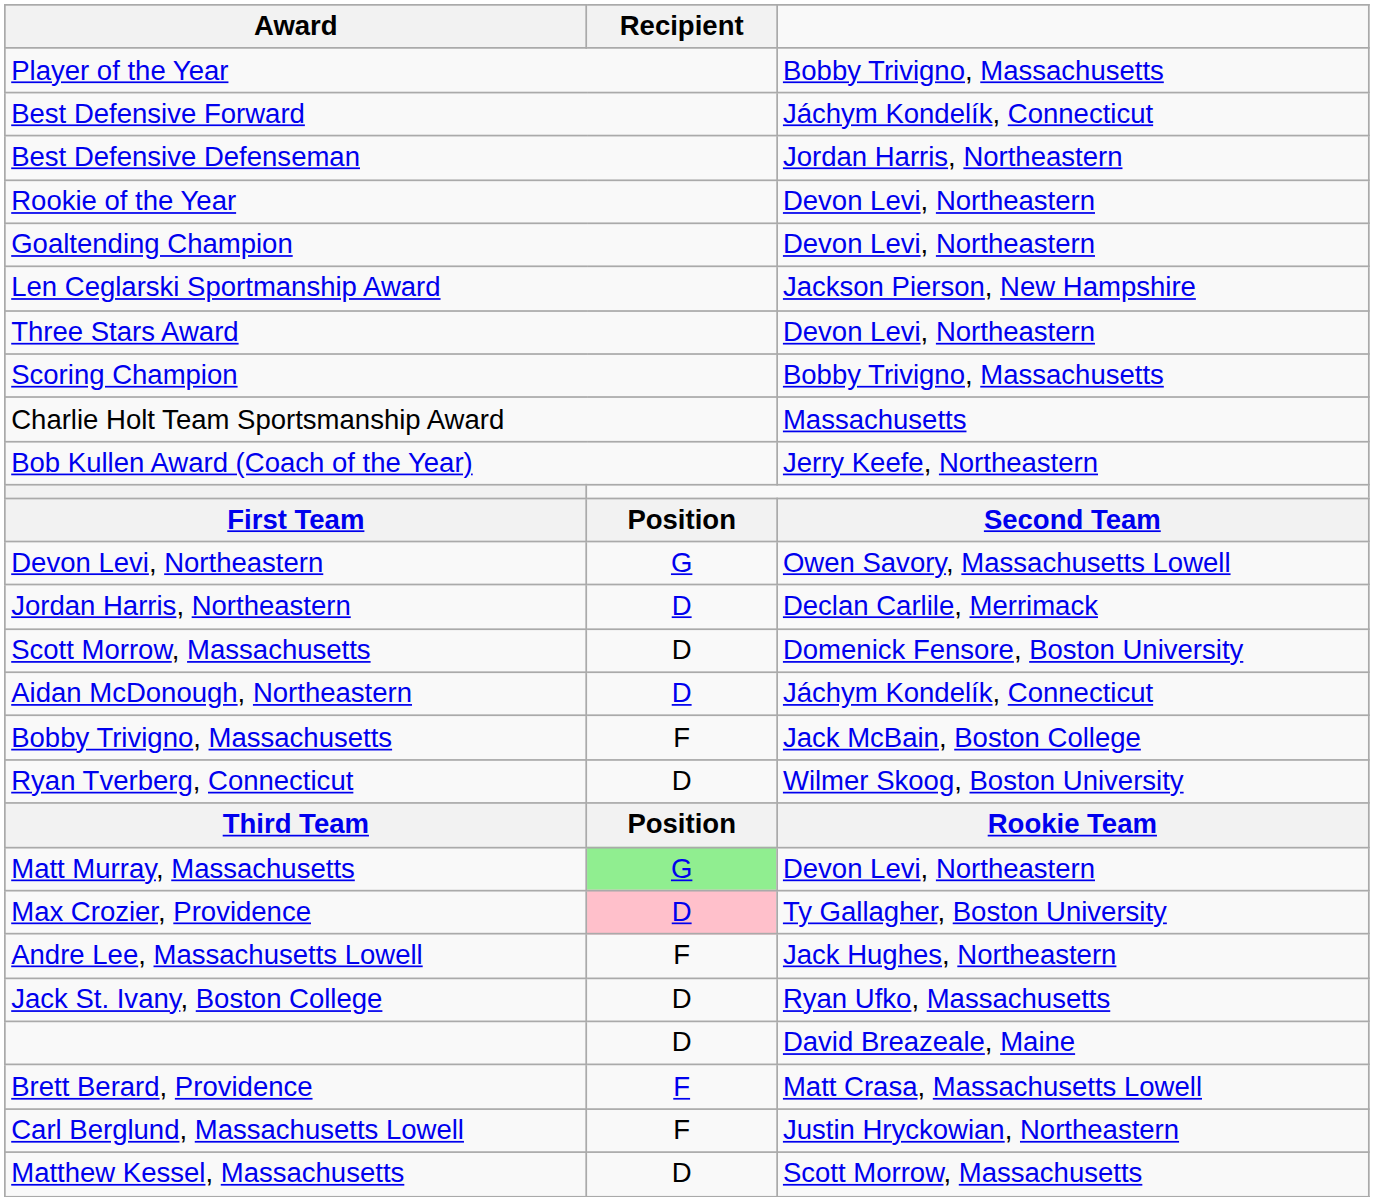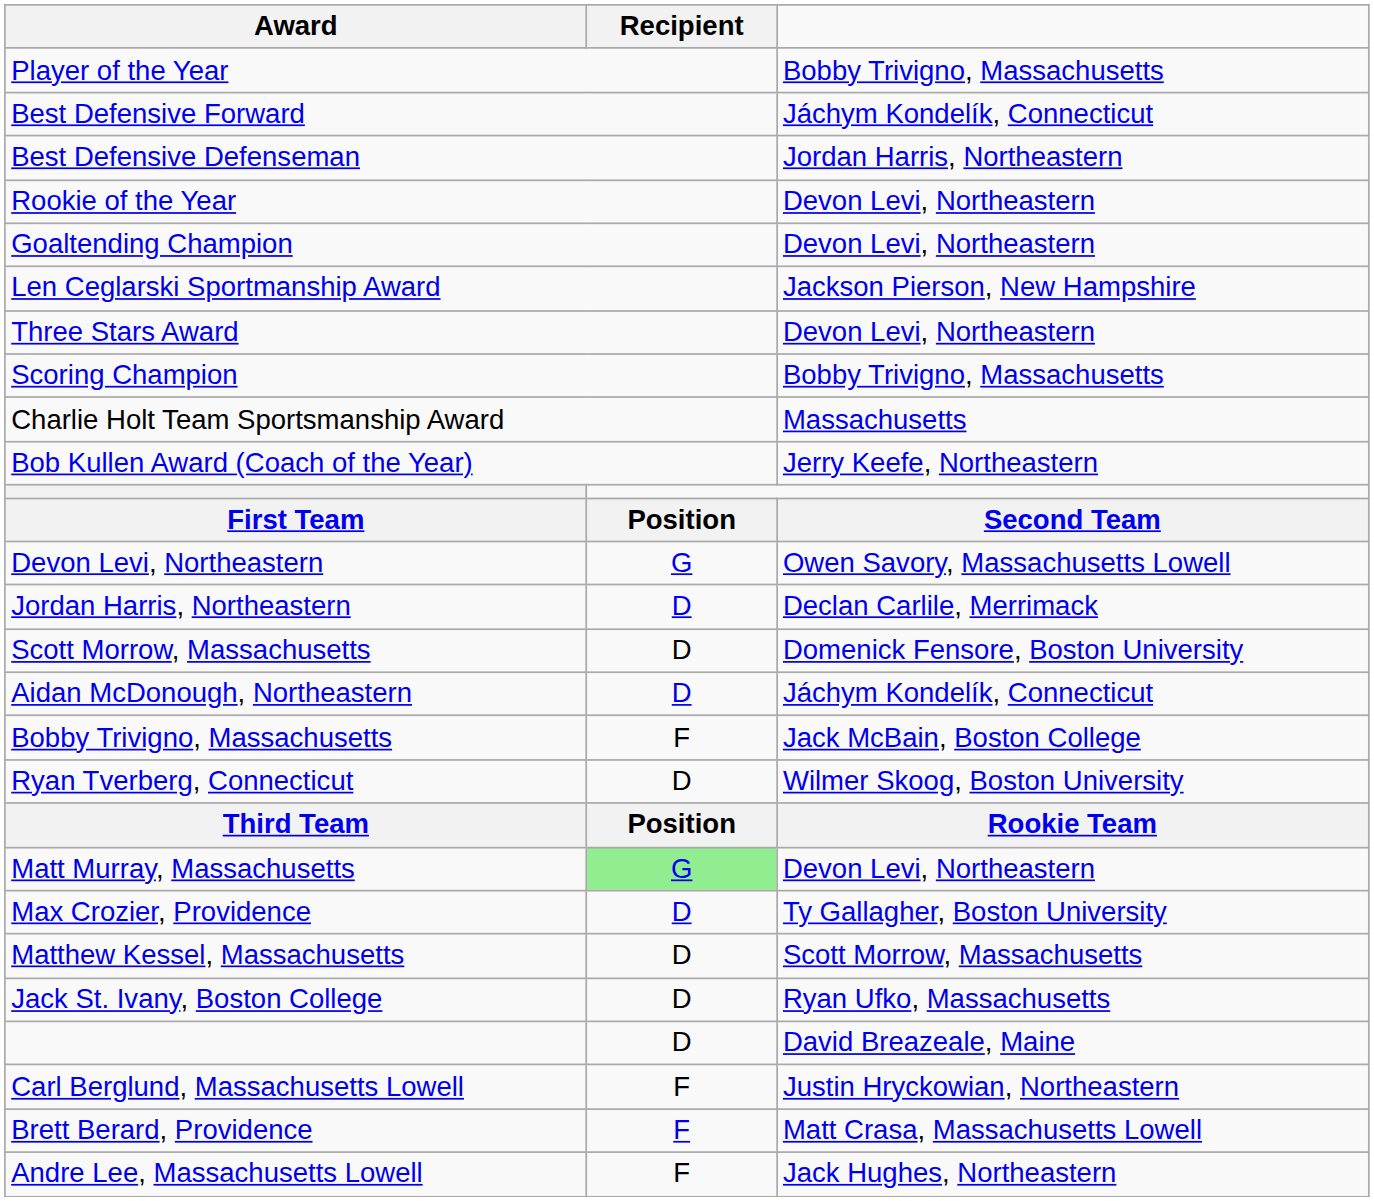(682, 911) pink background -> (682, 911) no background
rows swapped: (208, 1173) <-> (217, 955)
rows swapped: (162, 1086) <-> (238, 1130)
